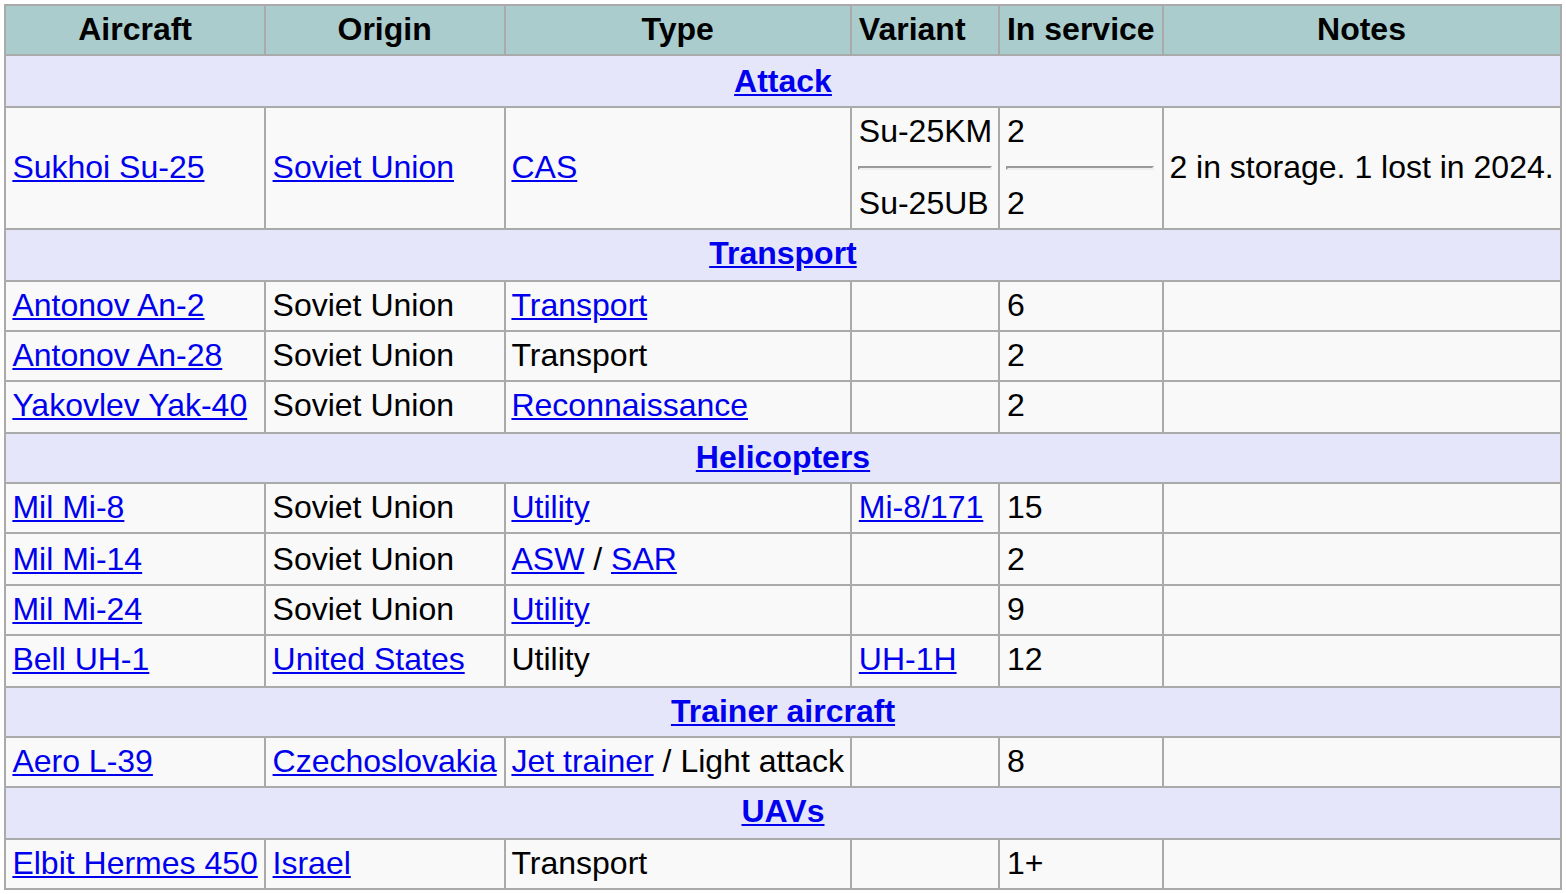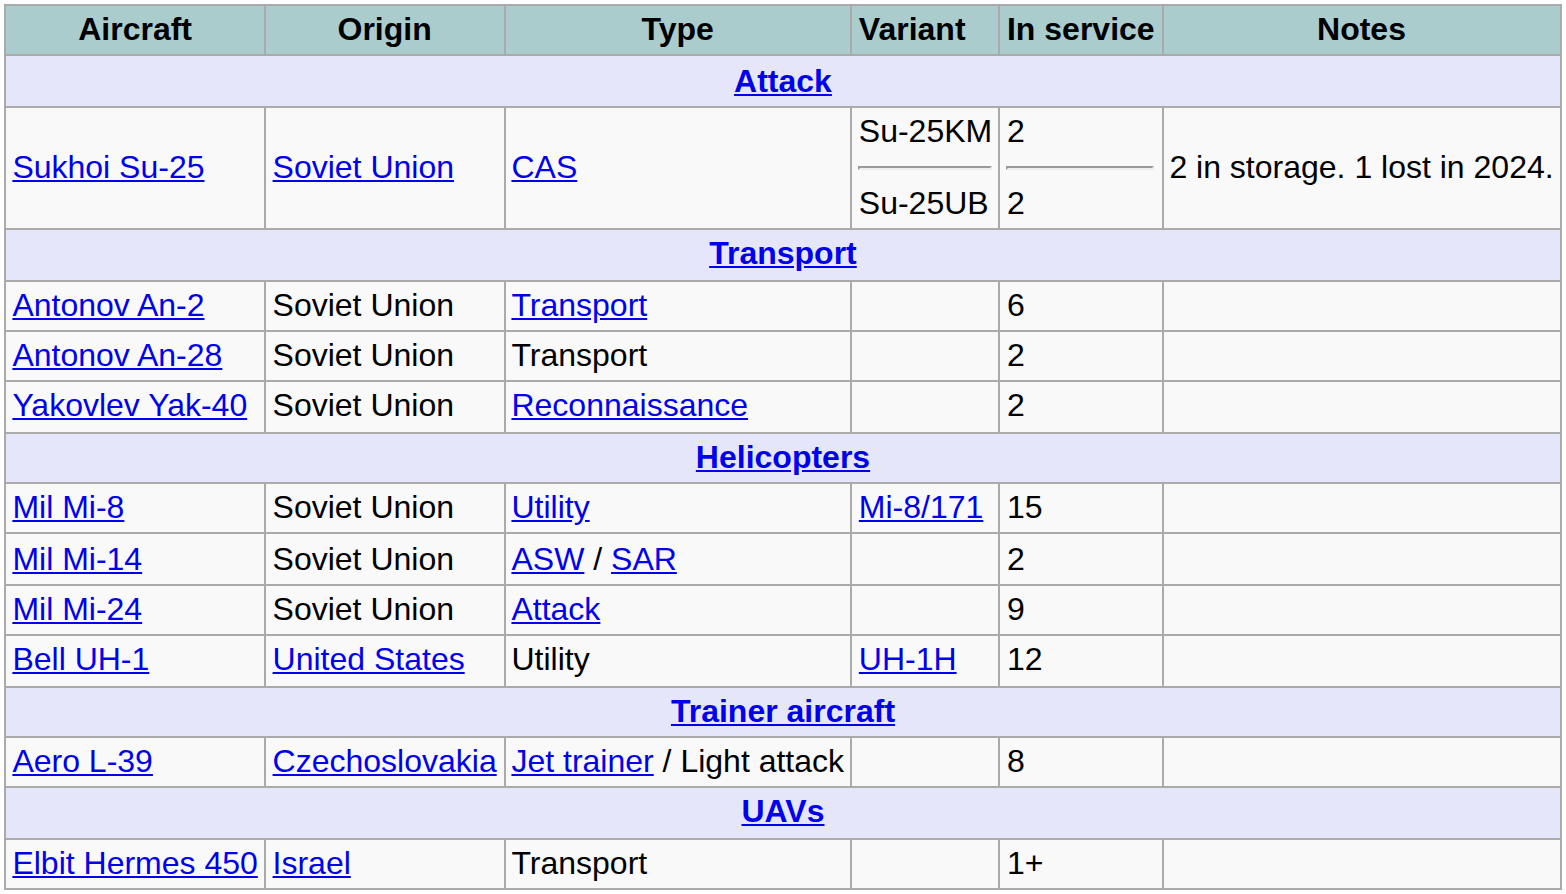(551, 609) Utility -> (556, 609) Attack
